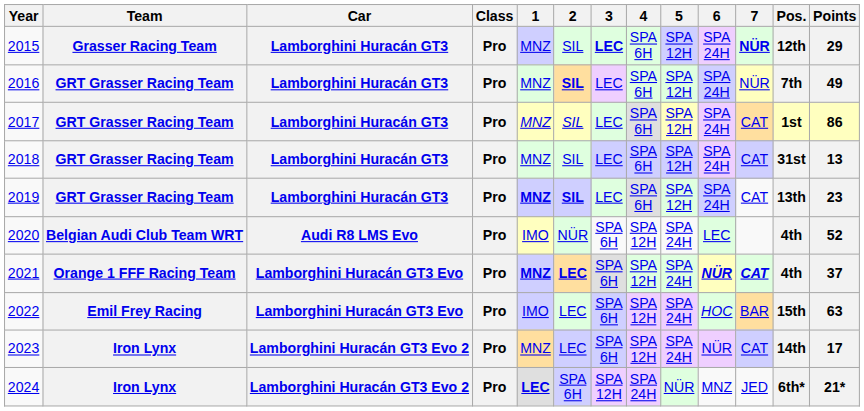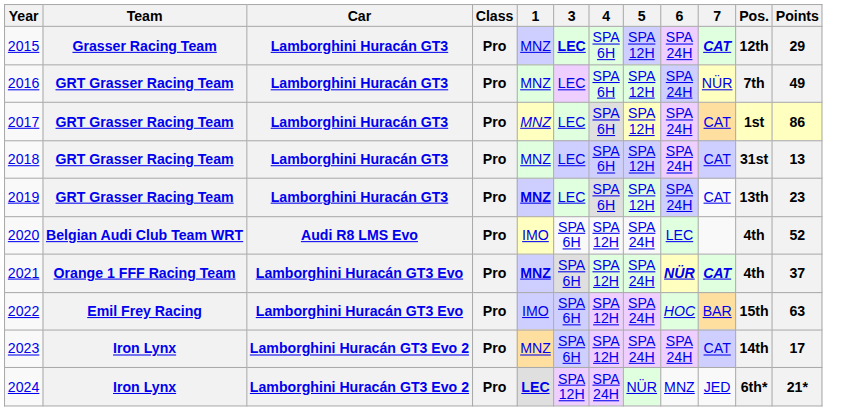- column: (573, 15)
(754, 45) NÜR -> (717, 45) CAT
(717, 349) NÜR -> (679, 349) SPA 24H
